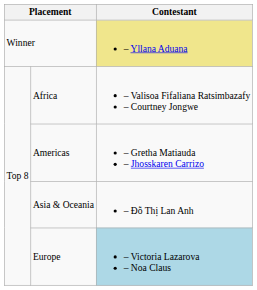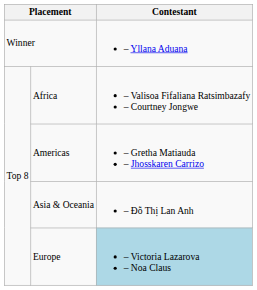(174, 49) khaki background -> (174, 49) no background
